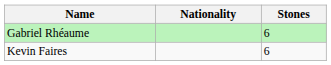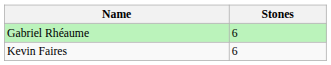- column: (208, 14)
